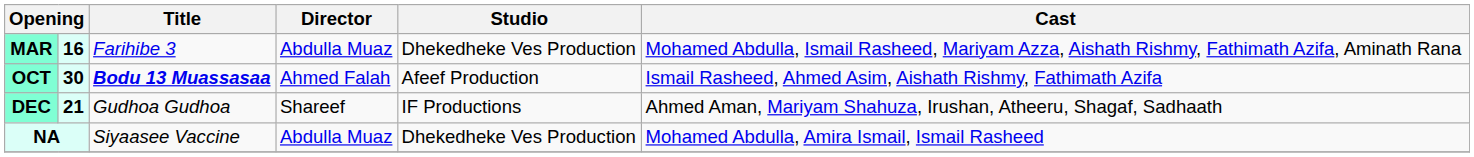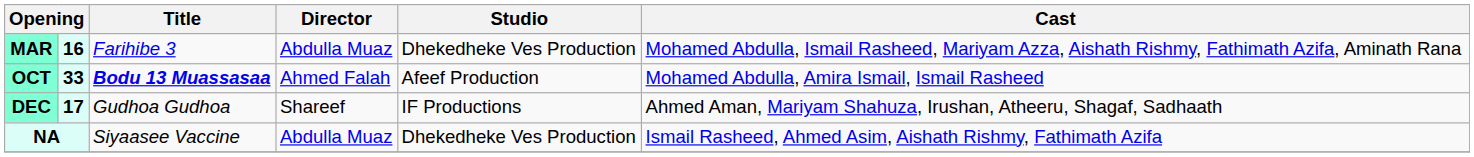(73, 78) 30 -> (73, 78) 33
(904, 78) Ismail Rasheed, Ahmed Asim, Aishath Rishmy, Fathimath Azifa -> (845, 78) Mohamed Abdulla, Amira Ismail, Ismail Rasheed
(73, 107) 21 -> (73, 107) 17
(845, 136) Mohamed Abdulla, Amira Ismail, Ismail Rasheed -> (904, 136) Ismail Rasheed, Ahmed Asim, Aishath Rishmy, Fathimath Azifa
